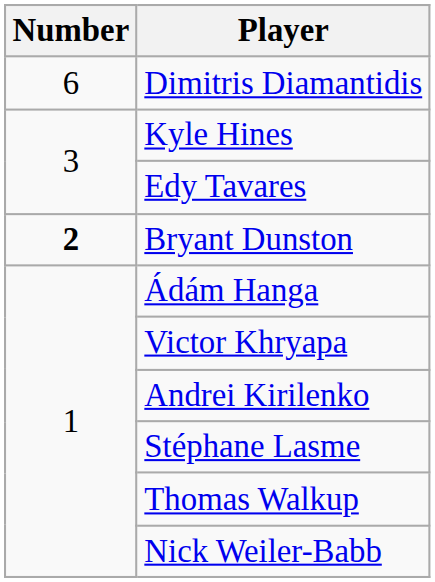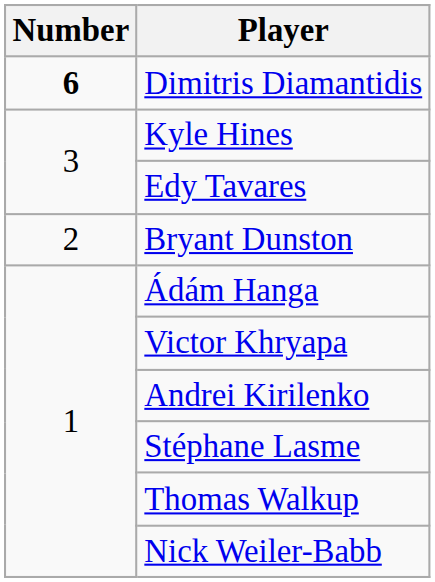(71, 82) normal -> (71, 82) bold
(71, 238) bold -> (71, 238) normal
